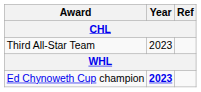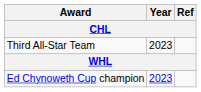(161, 78) bold -> (161, 78) normal
